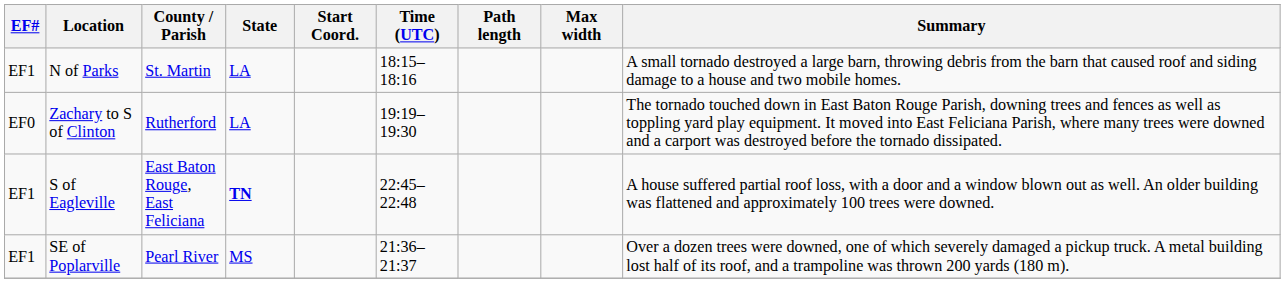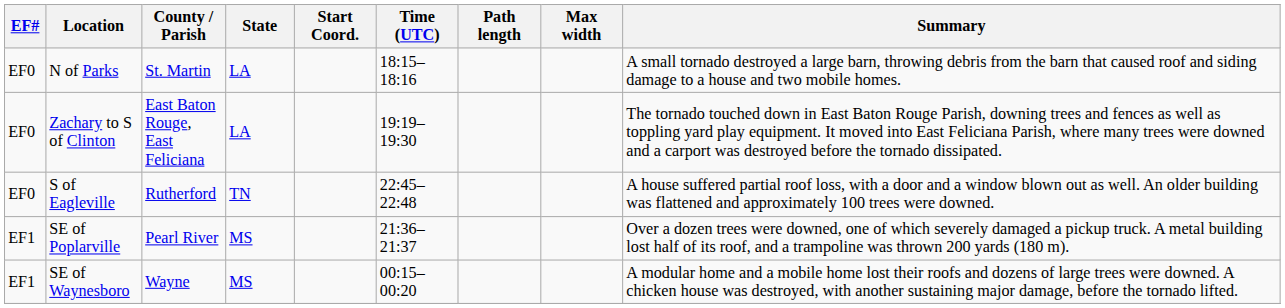(22, 70) EF1 -> (22, 70) EF0
(181, 123) Rutherford -> (180, 132) East Baton Rouge, East Feliciana
(22, 194) EF1 -> (22, 194) EF0
(180, 194) East Baton Rouge, East Feliciana -> (181, 194) Rutherford
(240, 194) bold -> (240, 194) normal
+ row: (89, 281)
